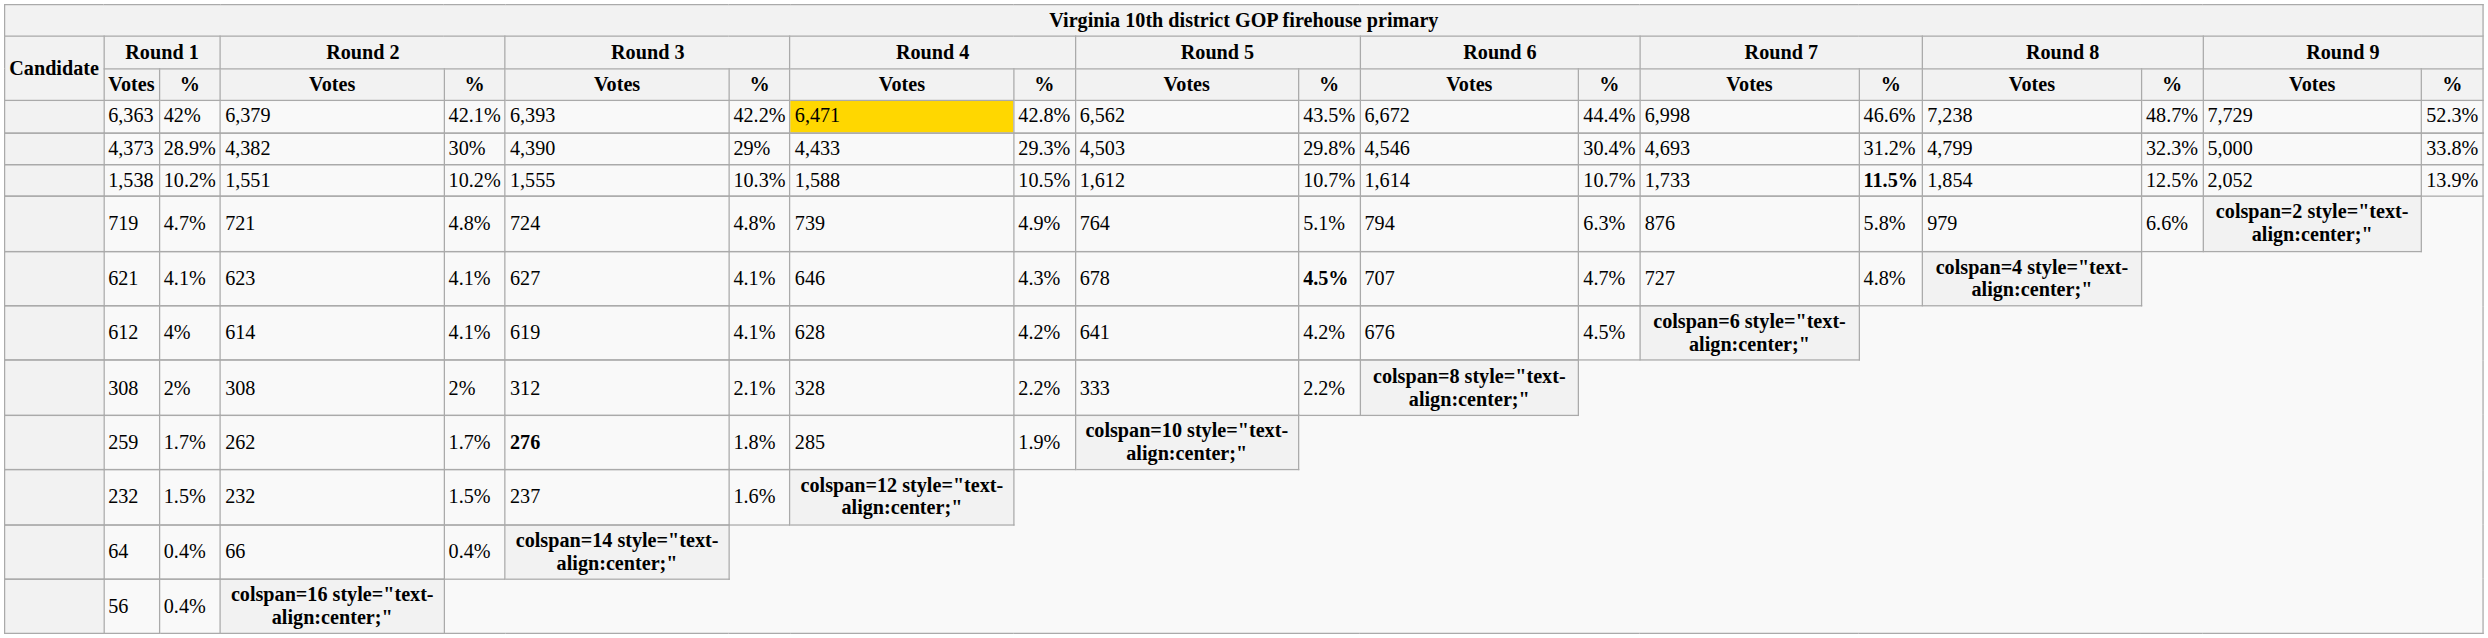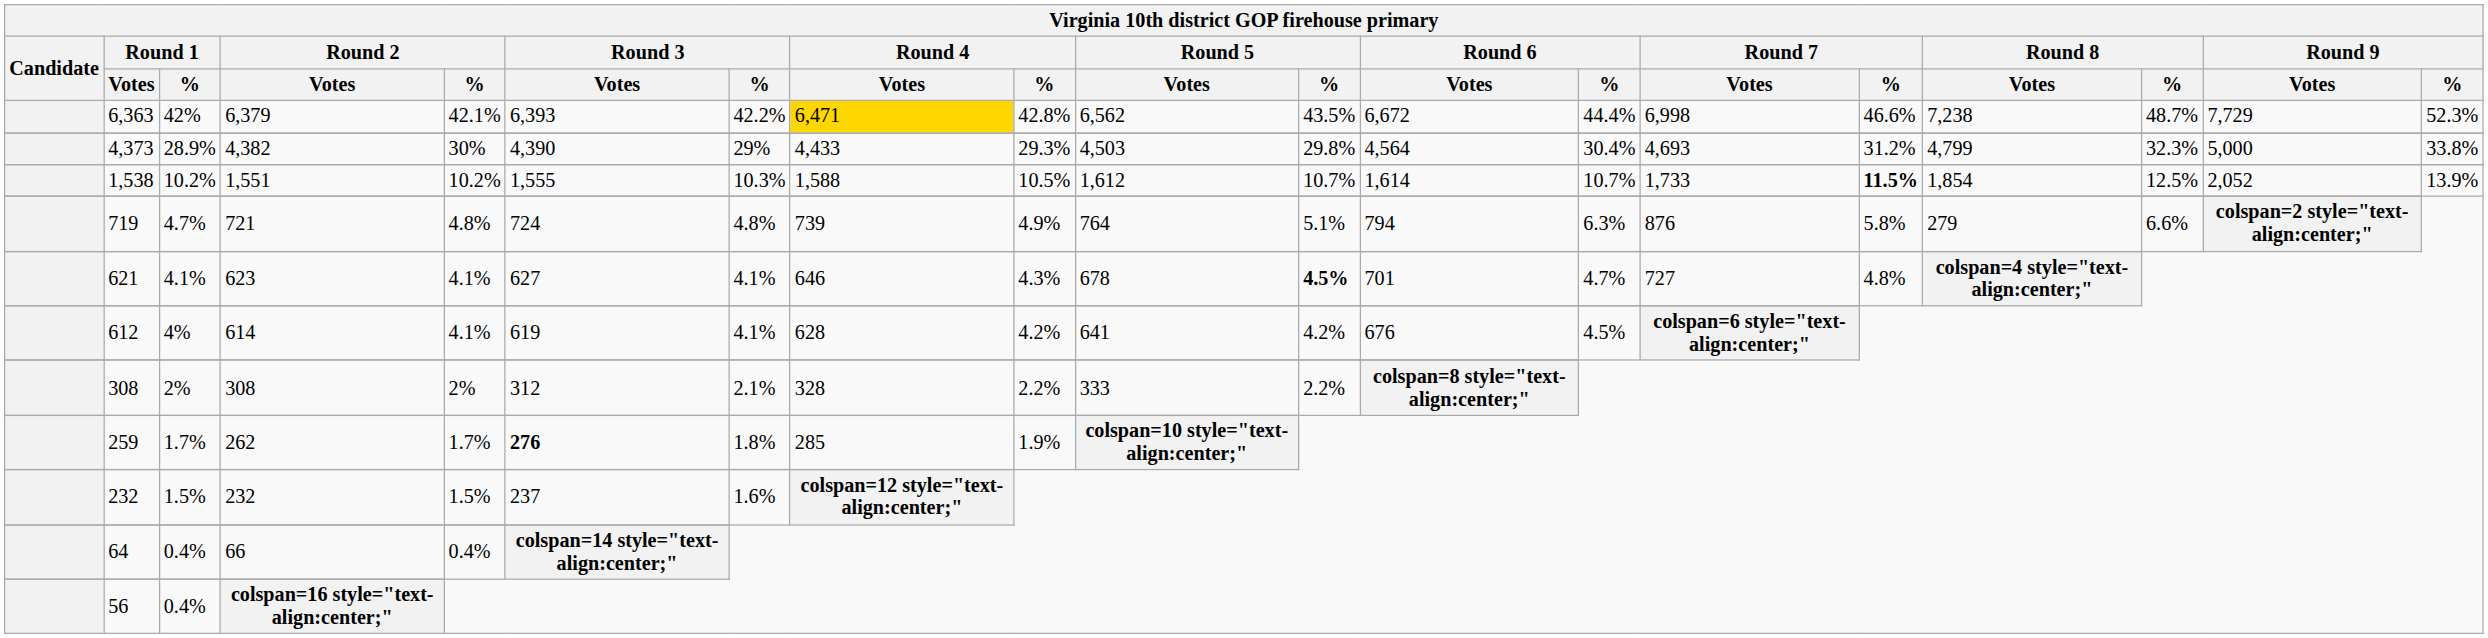(1387, 148) 4,546 -> (1387, 148) 4,564
(1942, 223) 979 -> (1942, 223) 279
(1380, 278) 707 -> (1380, 278) 701
